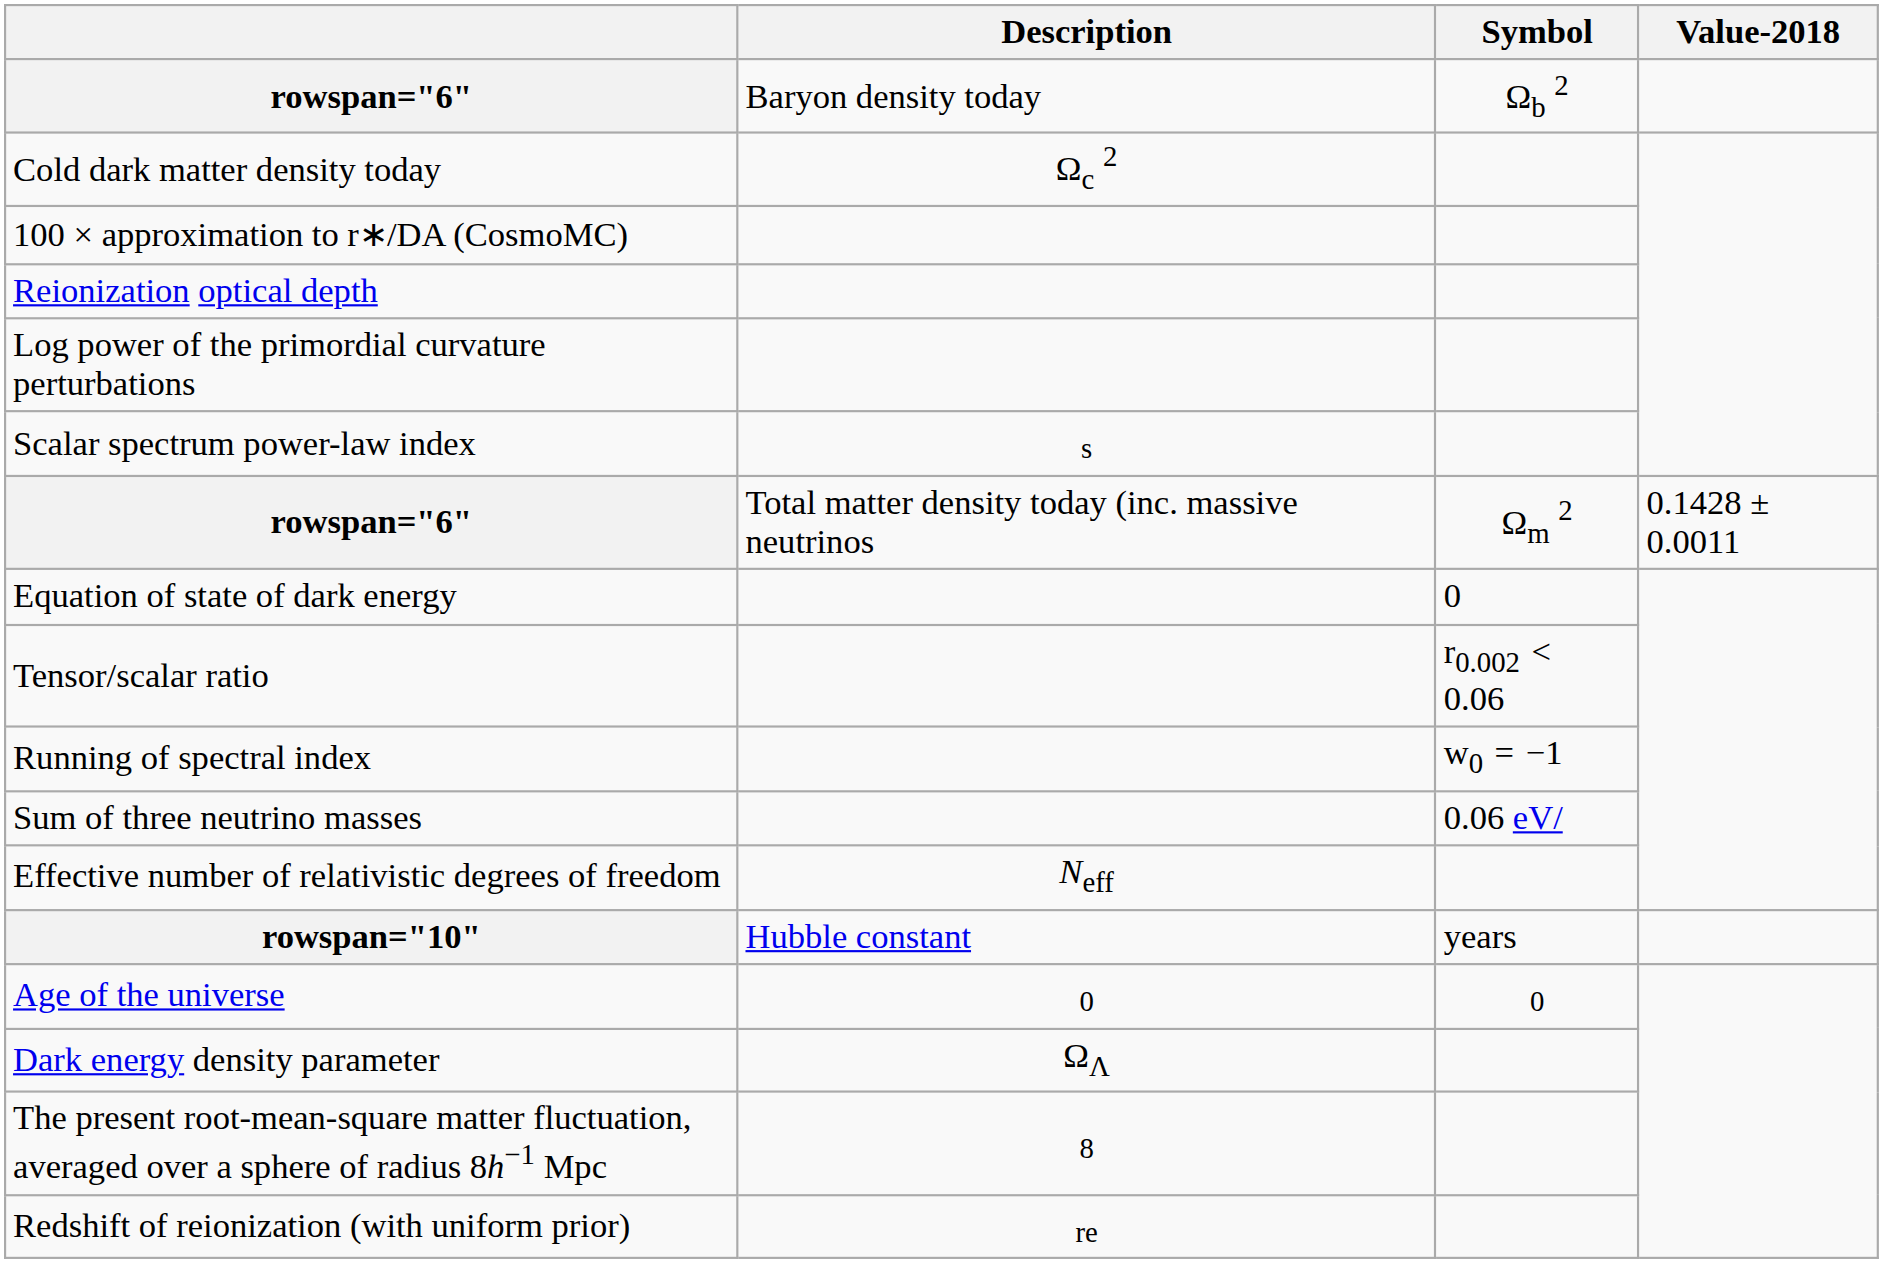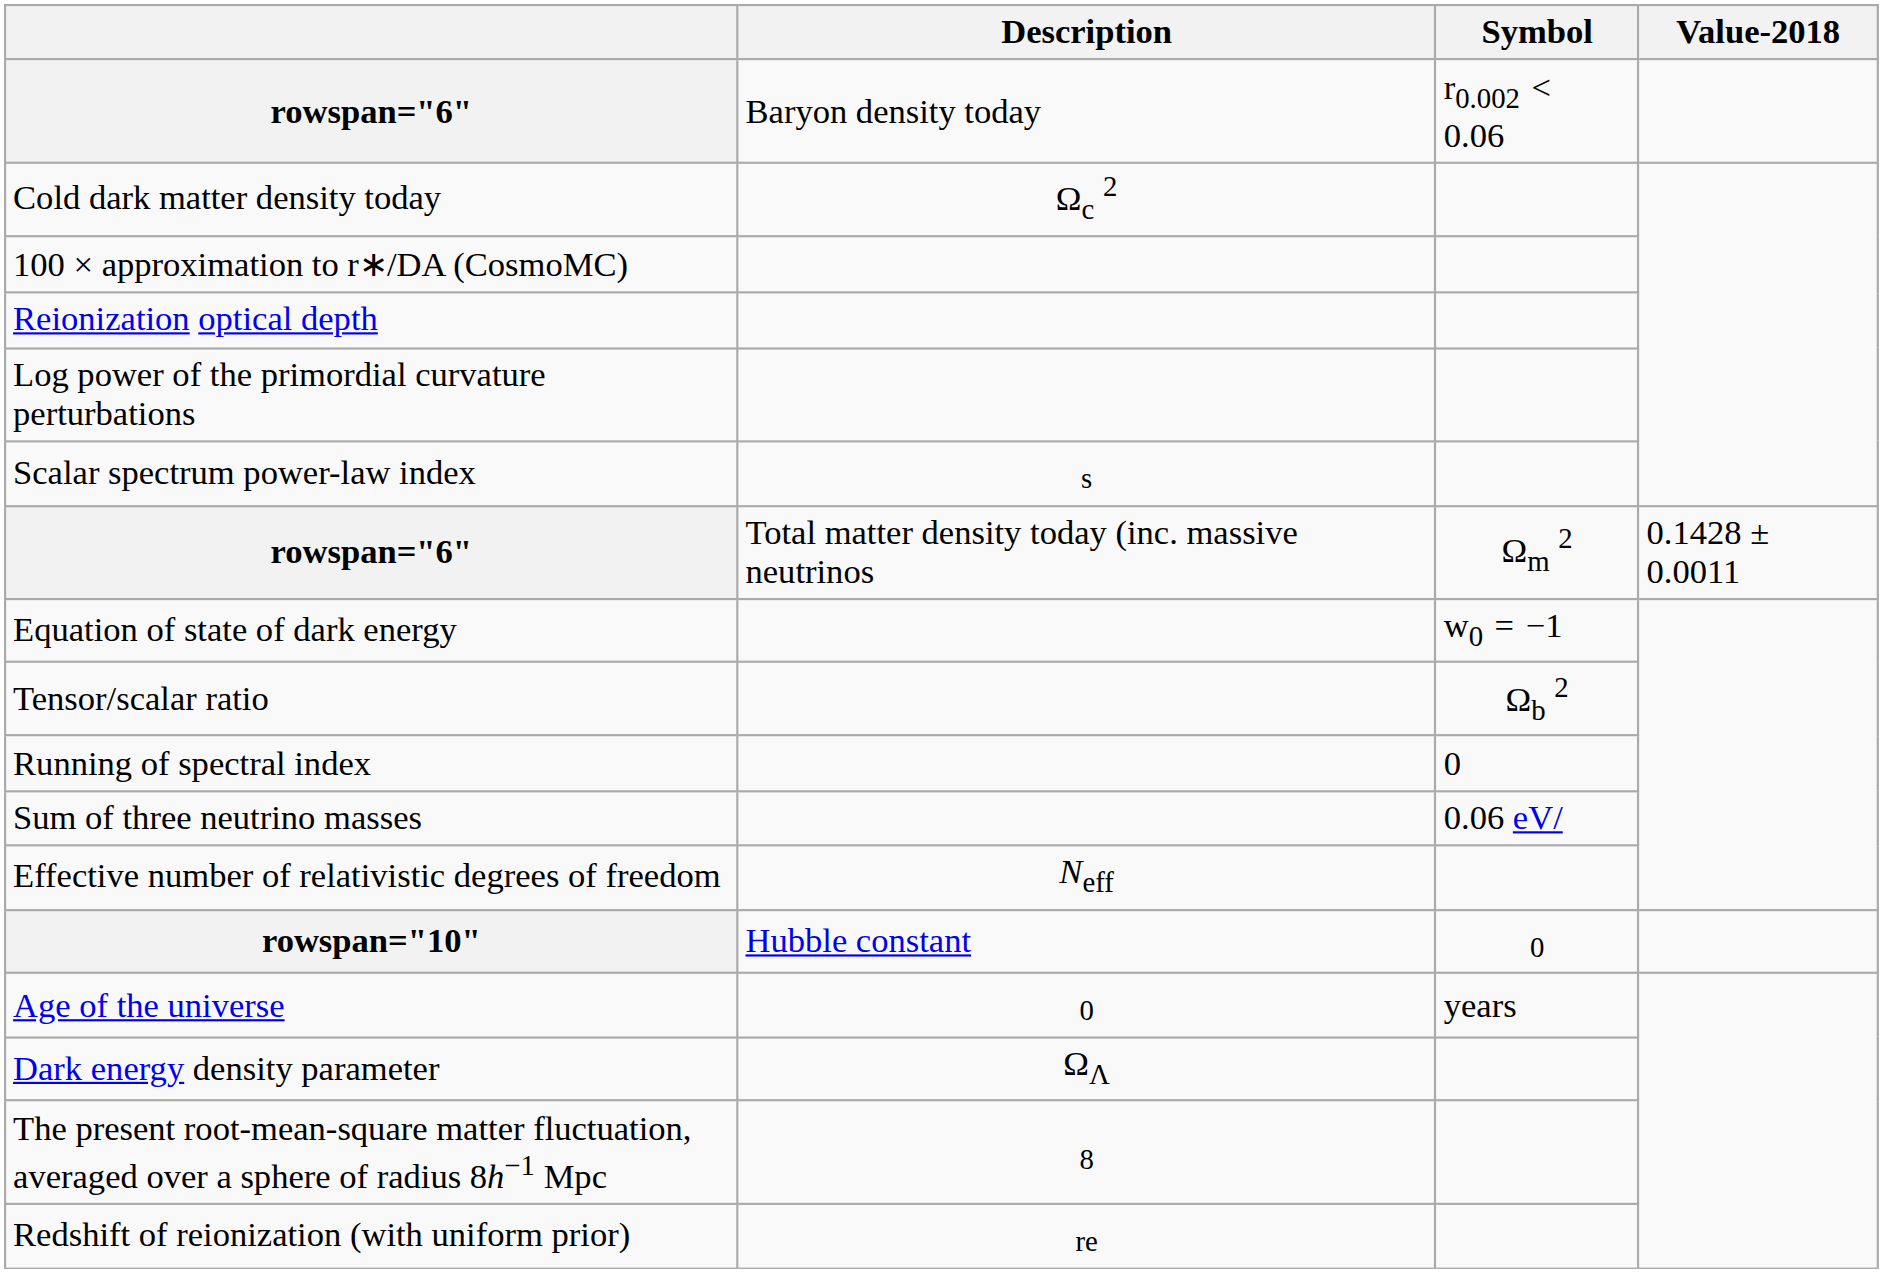(1537, 95) Ωb 2 -> (1507, 110) r0.002 < 0.06
(1452, 596) 0 -> (1503, 630) w0 = −1
(1507, 674) r0.002 < 0.06 -> (1537, 698) Ωb 2
(1503, 758) w0 = −1 -> (1452, 762) 0
(1480, 936) years -> (1537, 947) 0
(1537, 1002) 0 -> (1480, 1004) years
